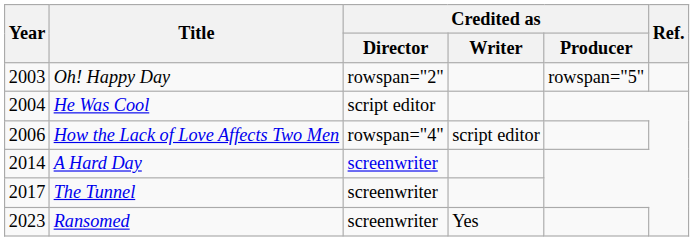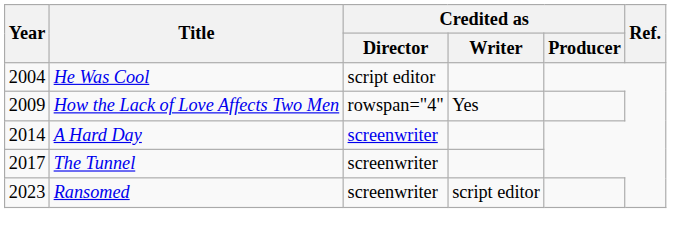- row: (112, 76)
(27, 134) 2006 -> (27, 105) 2009
(496, 134) script editor -> (465, 105) Yes
(465, 221) Yes -> (496, 192) script editor
